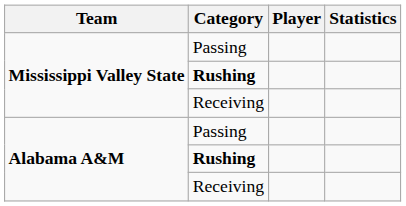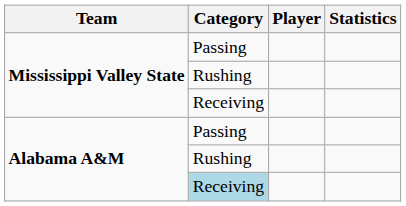(224, 74) bold -> (222, 74) normal
(224, 158) bold -> (222, 158) normal
(228, 186) no background -> (228, 186) lightblue background
